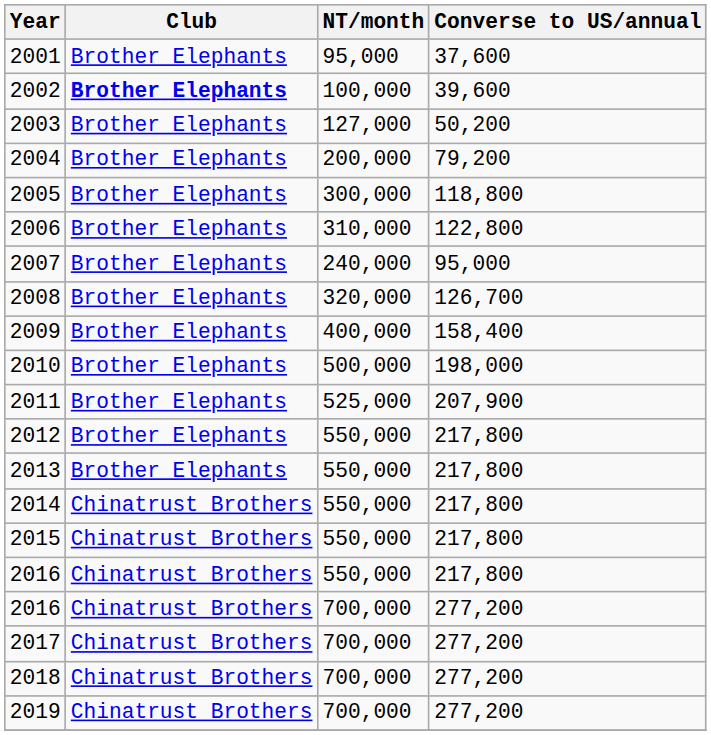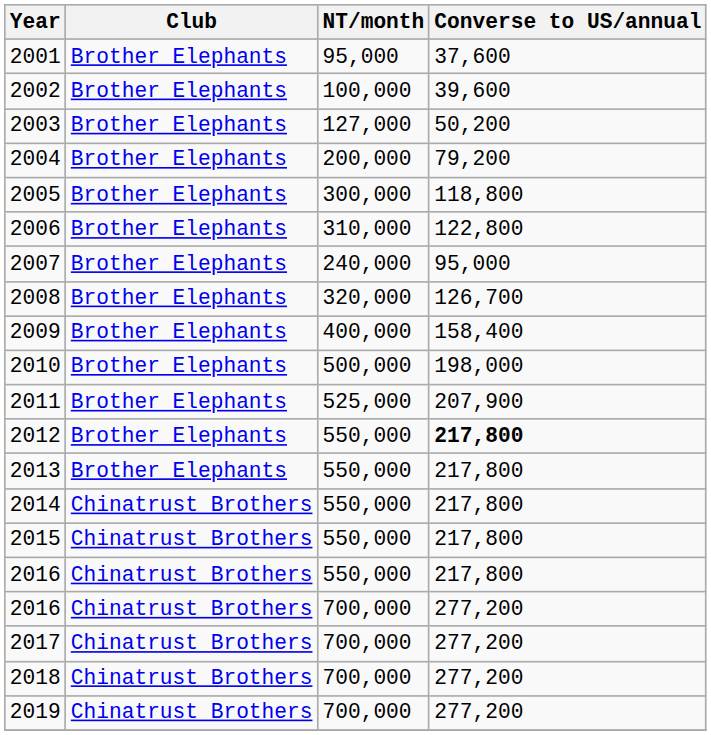(179, 91) bold -> (179, 91) normal
(479, 437) normal -> (479, 437) bold
